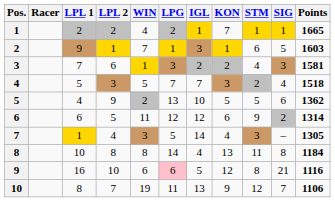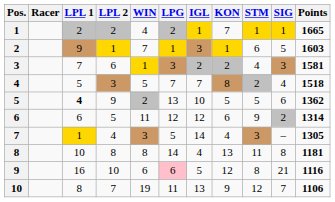(227, 83) 3 -> (227, 83) 8
(79, 100) normal -> (79, 100) bold
(313, 153) 1184 -> (313, 153) 1181
